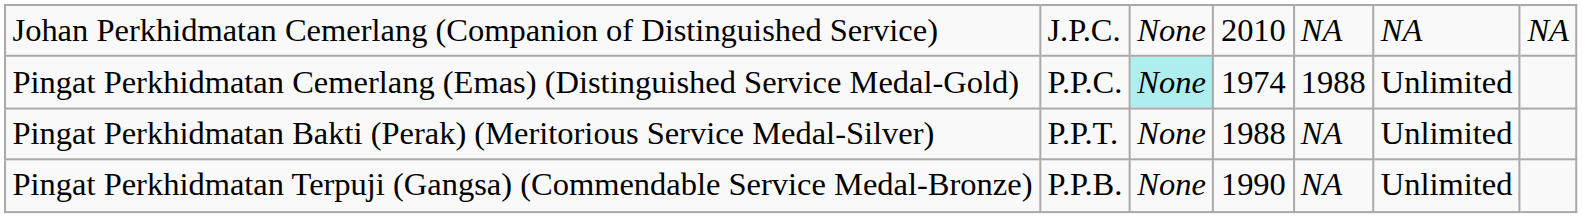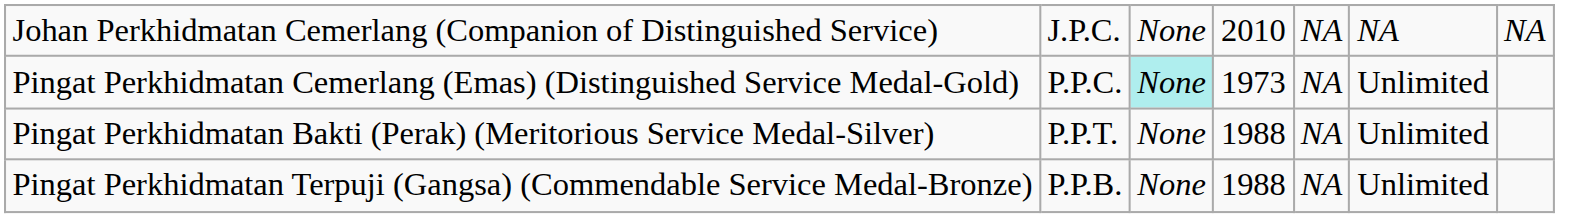(1253, 81) 1974 -> (1253, 81) 1973
(1333, 81) 1988 -> (1322, 81) NA
(1253, 184) 1990 -> (1253, 184) 1988
